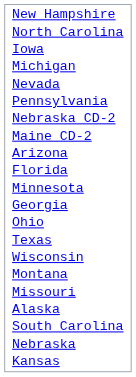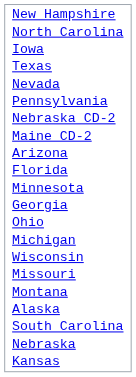(44, 67) Michigan -> (32, 67) Texas
(32, 240) Texas -> (44, 240) Michigan
(40, 275) Montana -> (44, 275) Missouri
(44, 292) Missouri -> (40, 292) Montana
